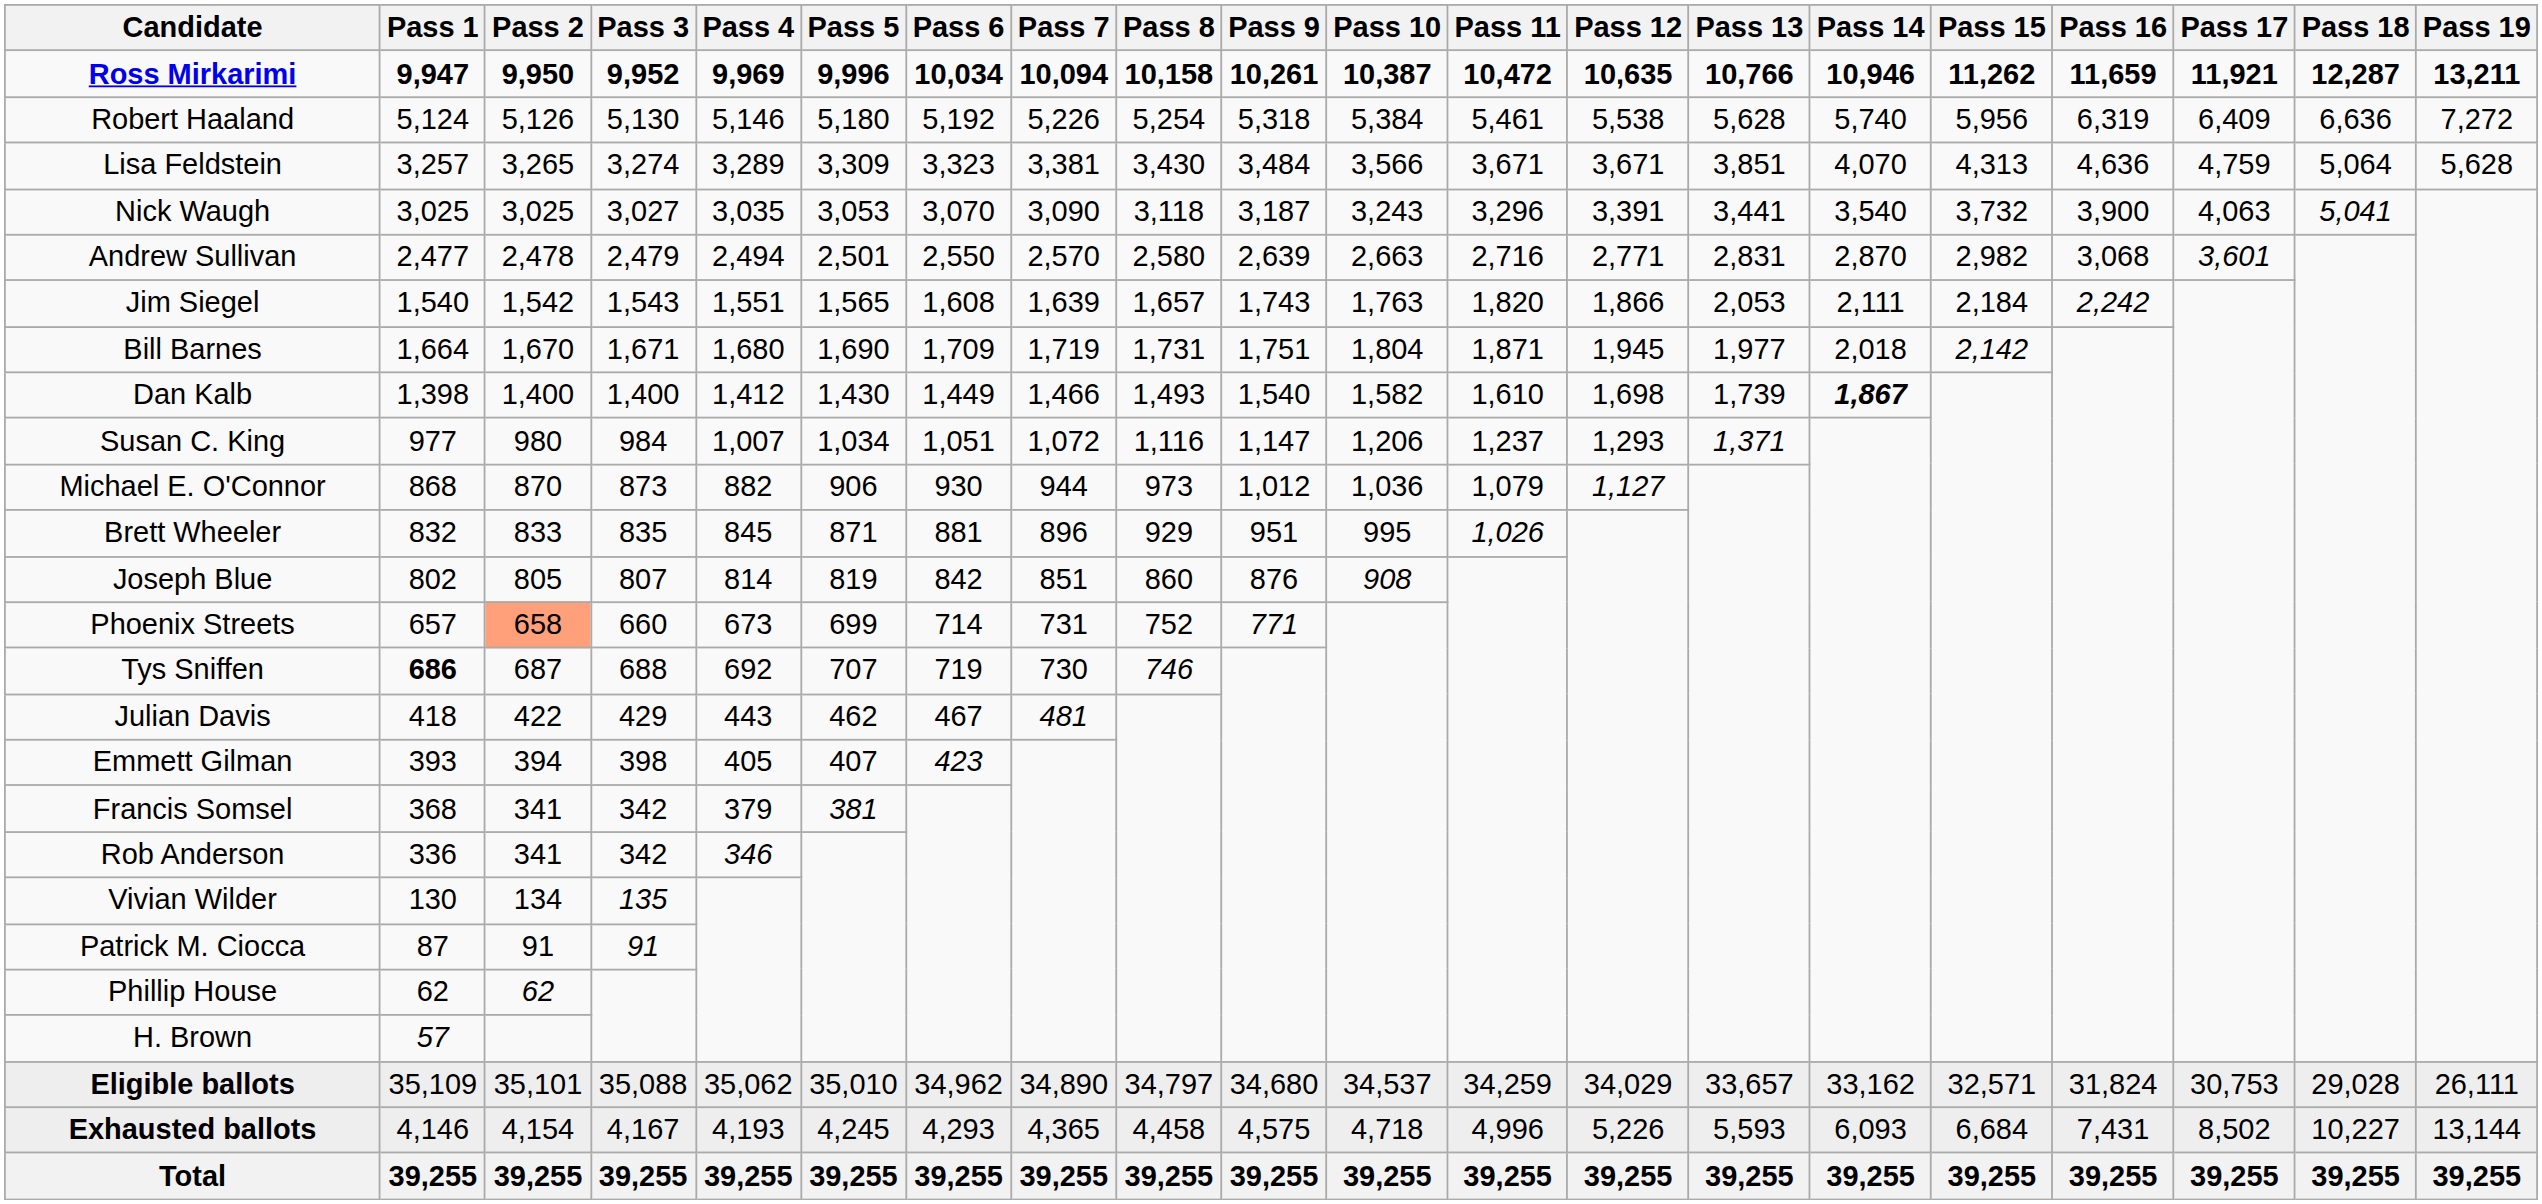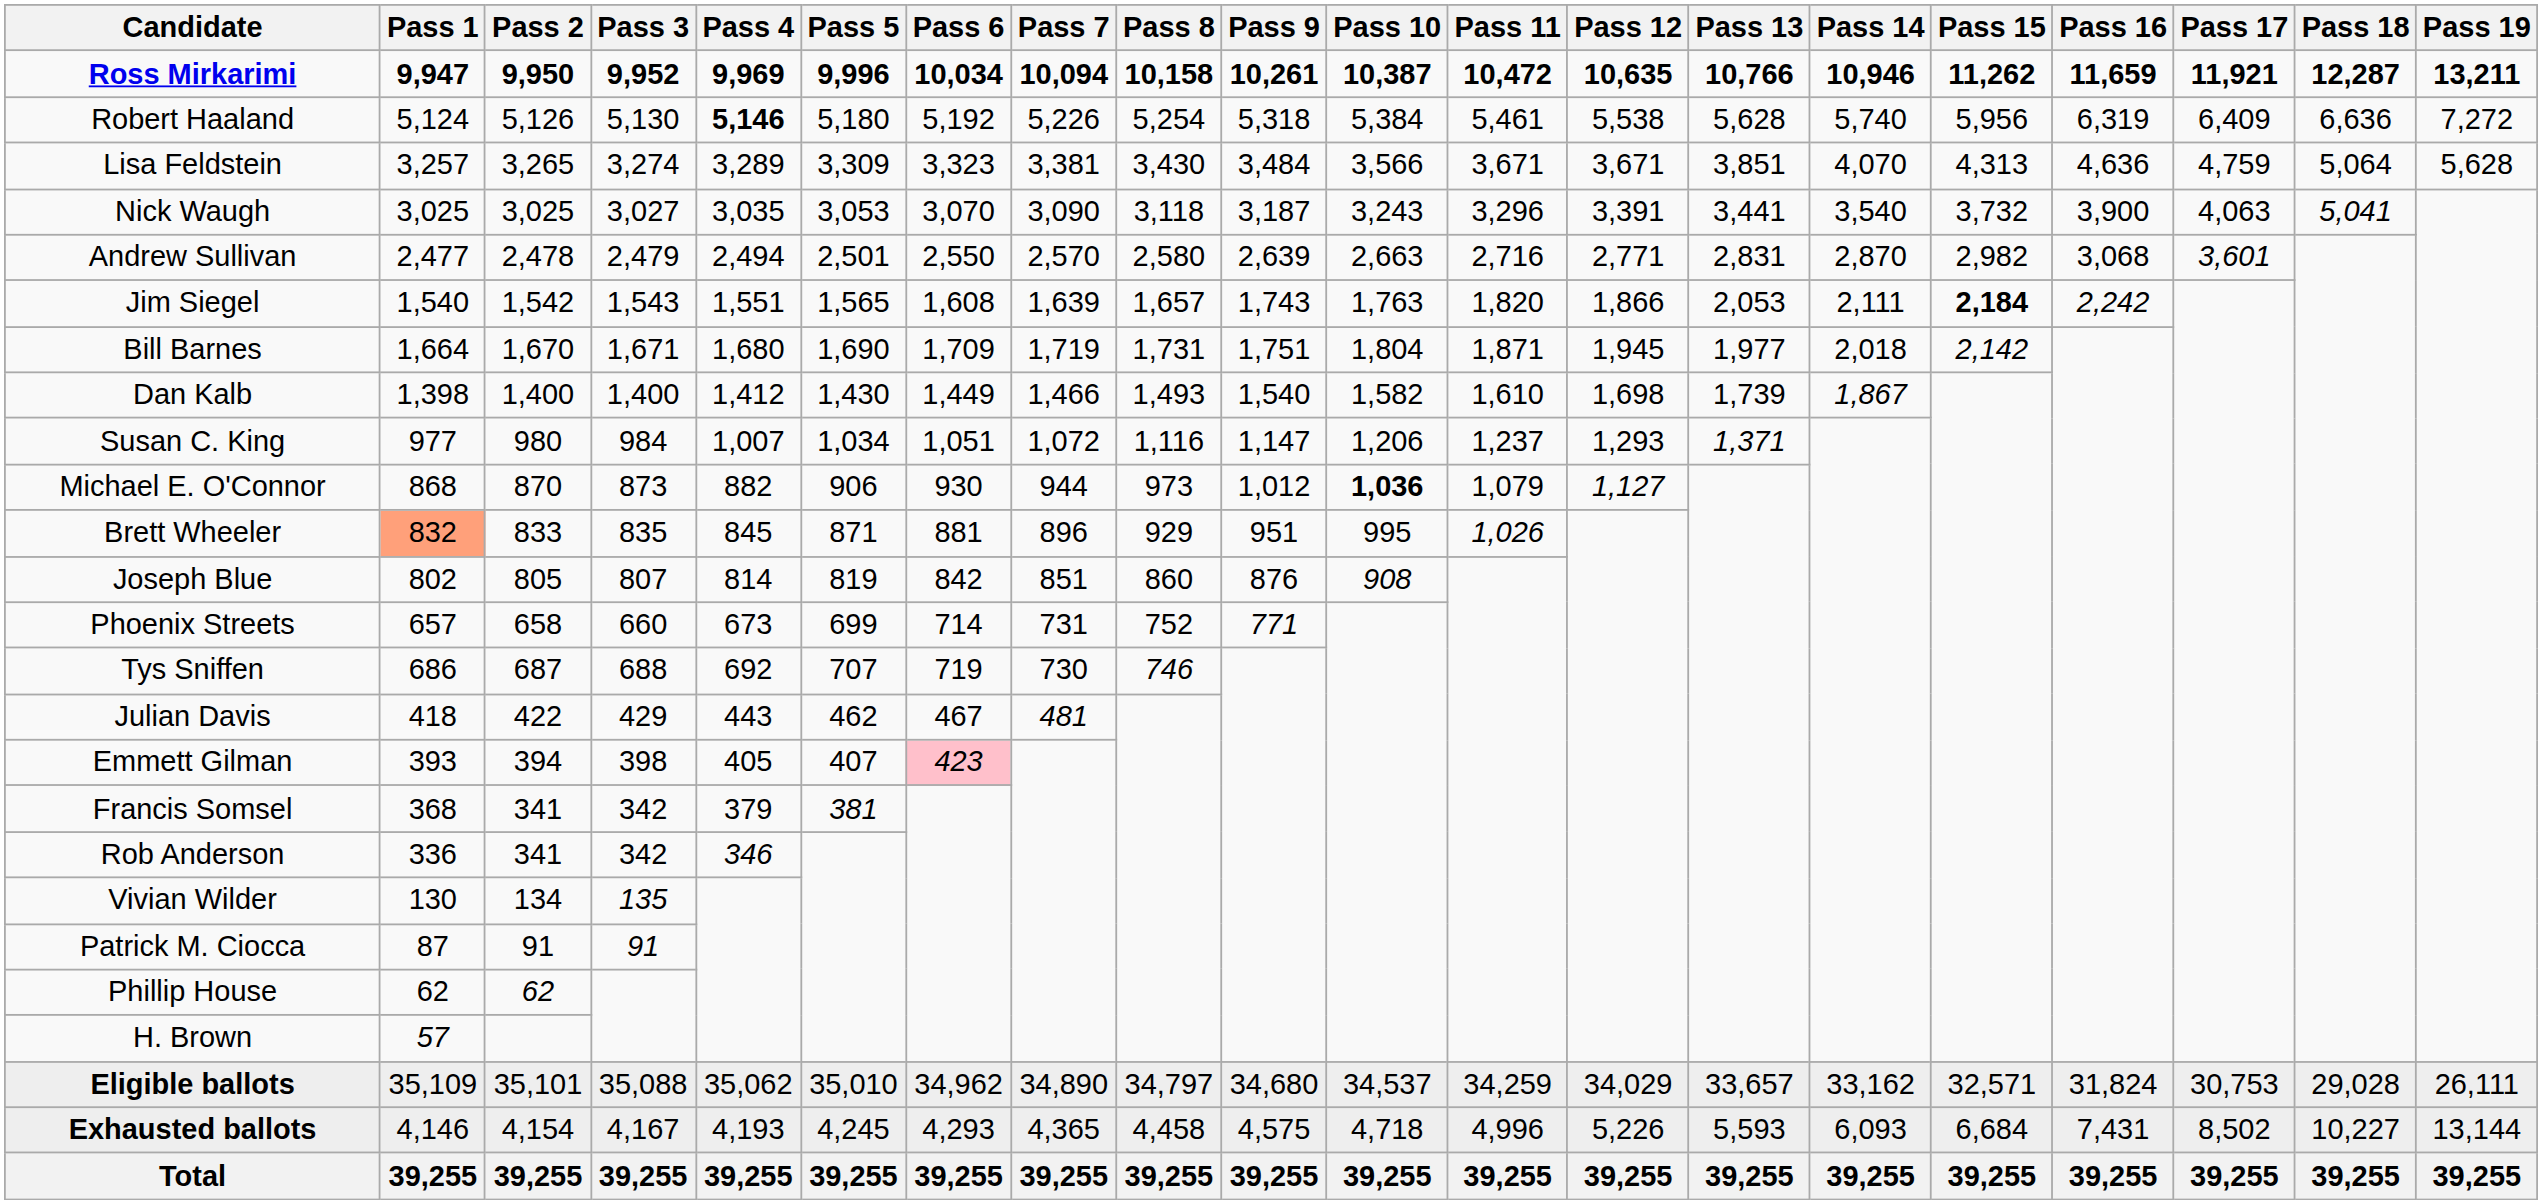(748, 119) normal -> (748, 119) bold
(1992, 303) normal -> (1992, 303) bold
(1871, 394) bold -> (1871, 394) normal
(1387, 486) normal -> (1387, 486) bold
(433, 532) no background -> (433, 532) lightsalmon background
(538, 624) lightsalmon background -> (538, 624) no background
(433, 670) bold -> (433, 670) normal
(959, 762) no background -> (959, 762) pink background
